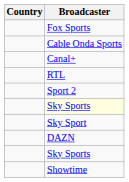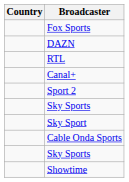(84, 43) Cable Onda Sports -> (61, 43) DAZN
(61, 59) Canal+ -> (56, 59) RTL
(56, 75) RTL -> (61, 75) Canal+
(69, 106) lightyellow background -> (69, 106) no background
(61, 138) DAZN -> (84, 138) Cable Onda Sports
